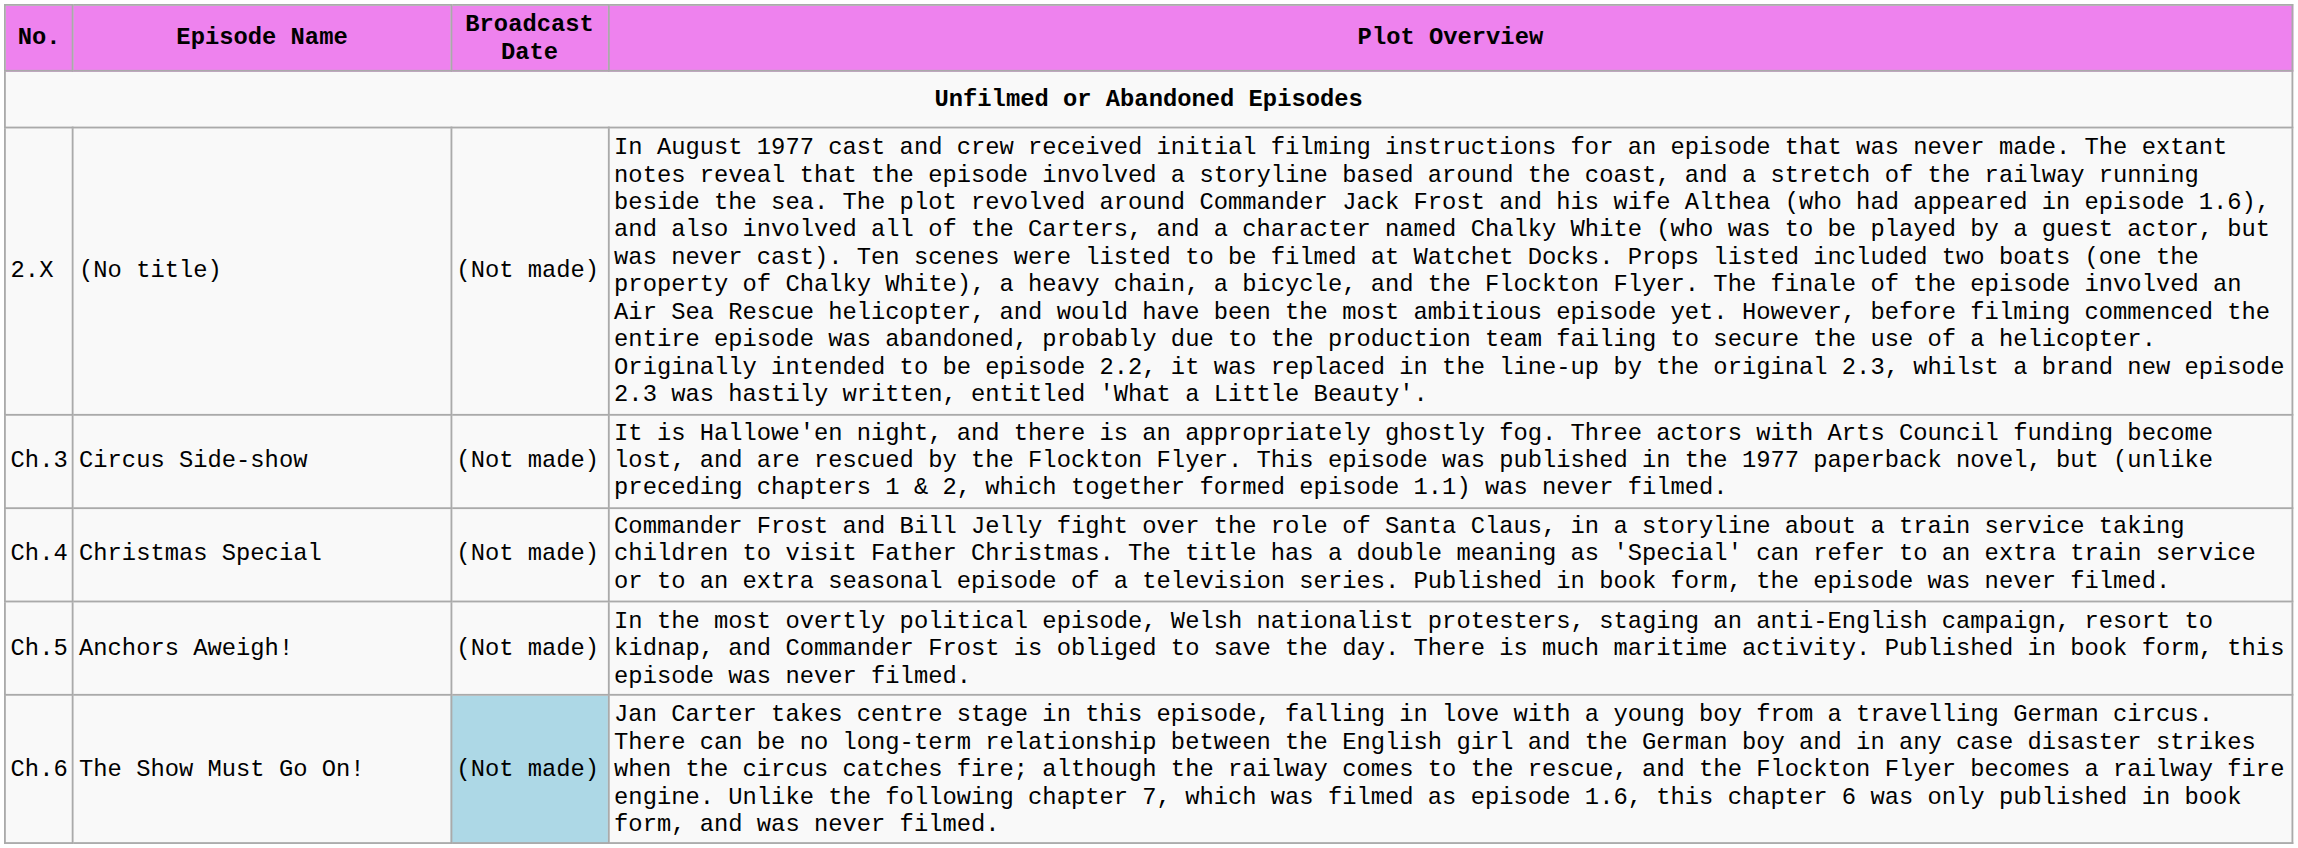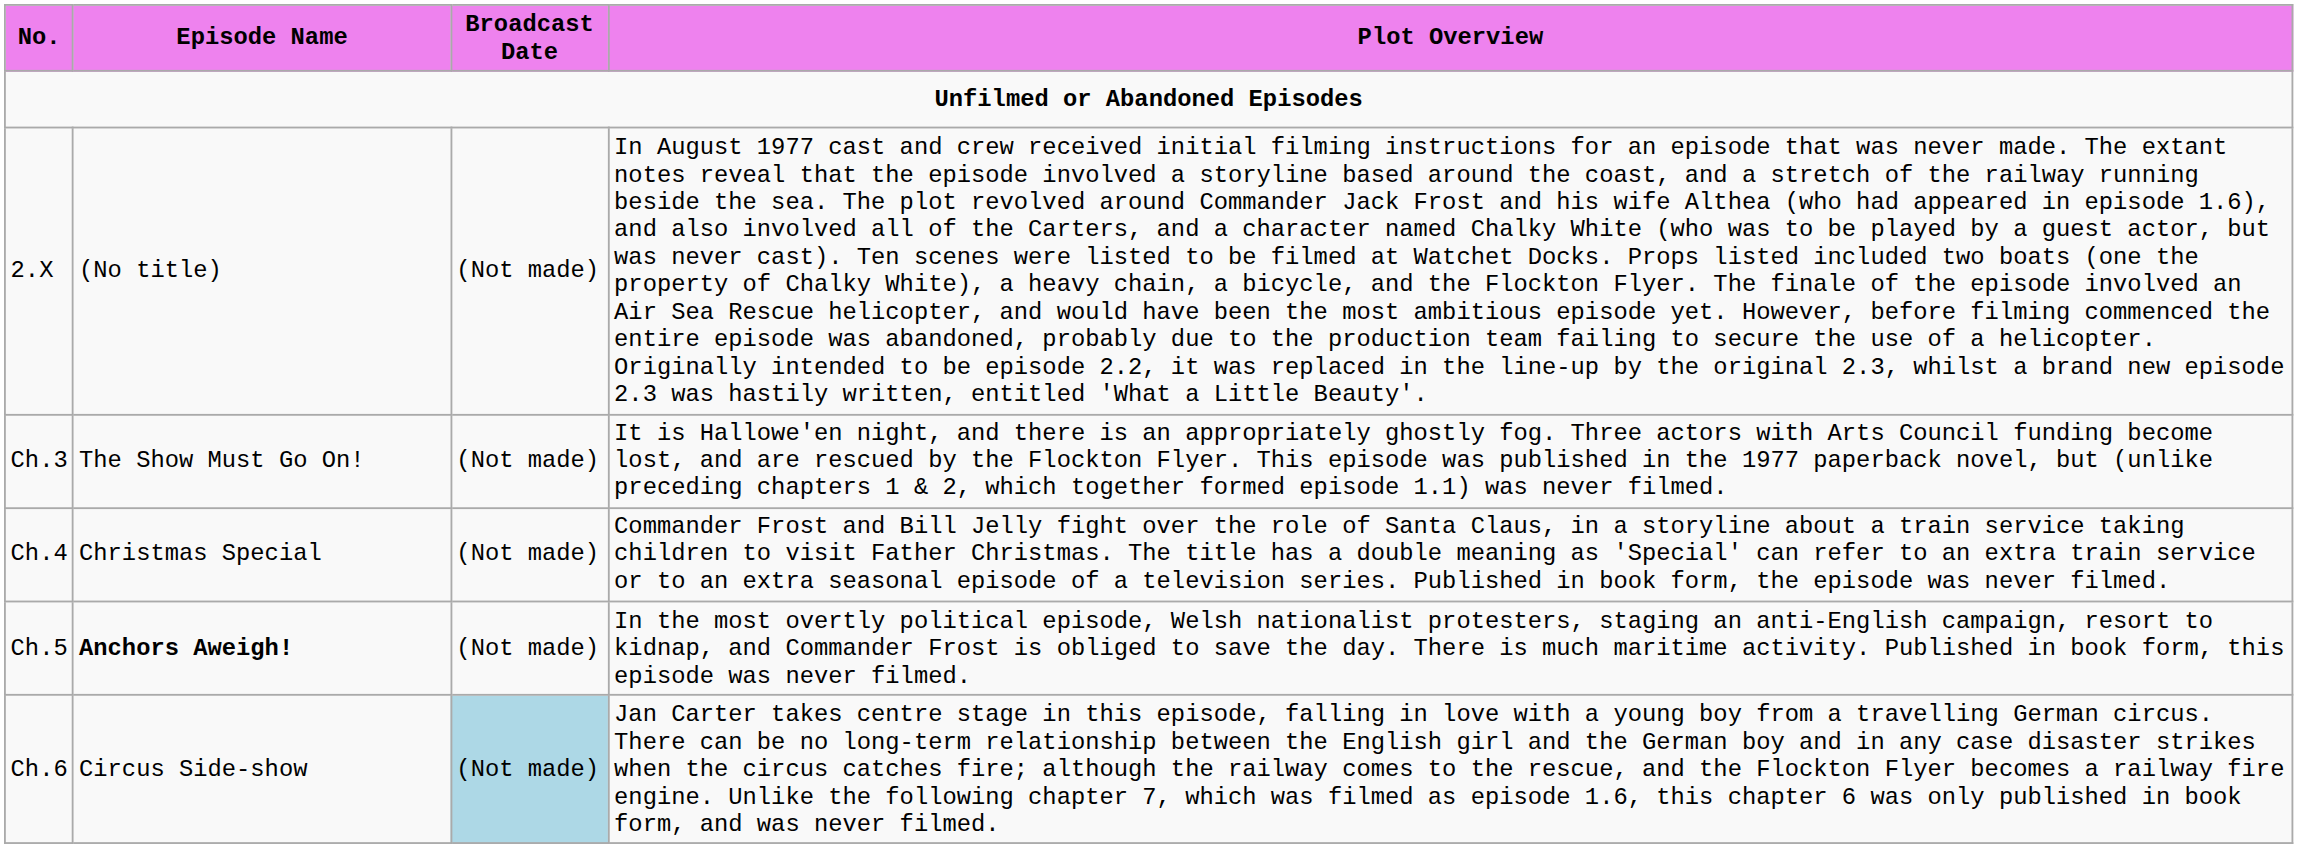(193, 461) Circus Side-show -> (222, 461) The Show Must Go On!
(186, 648) normal -> (186, 648) bold
(222, 769) The Show Must Go On! -> (193, 769) Circus Side-show
